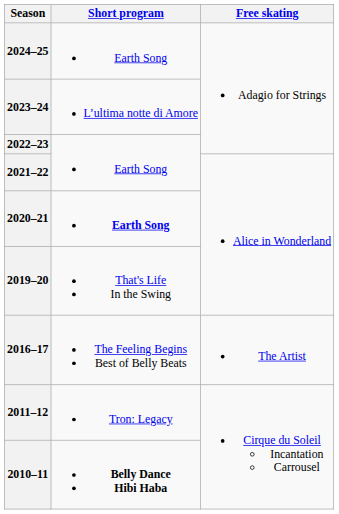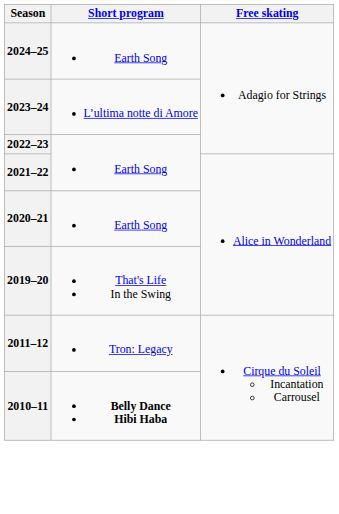(126, 225) bold -> (126, 225) normal
- row: (28, 350)
